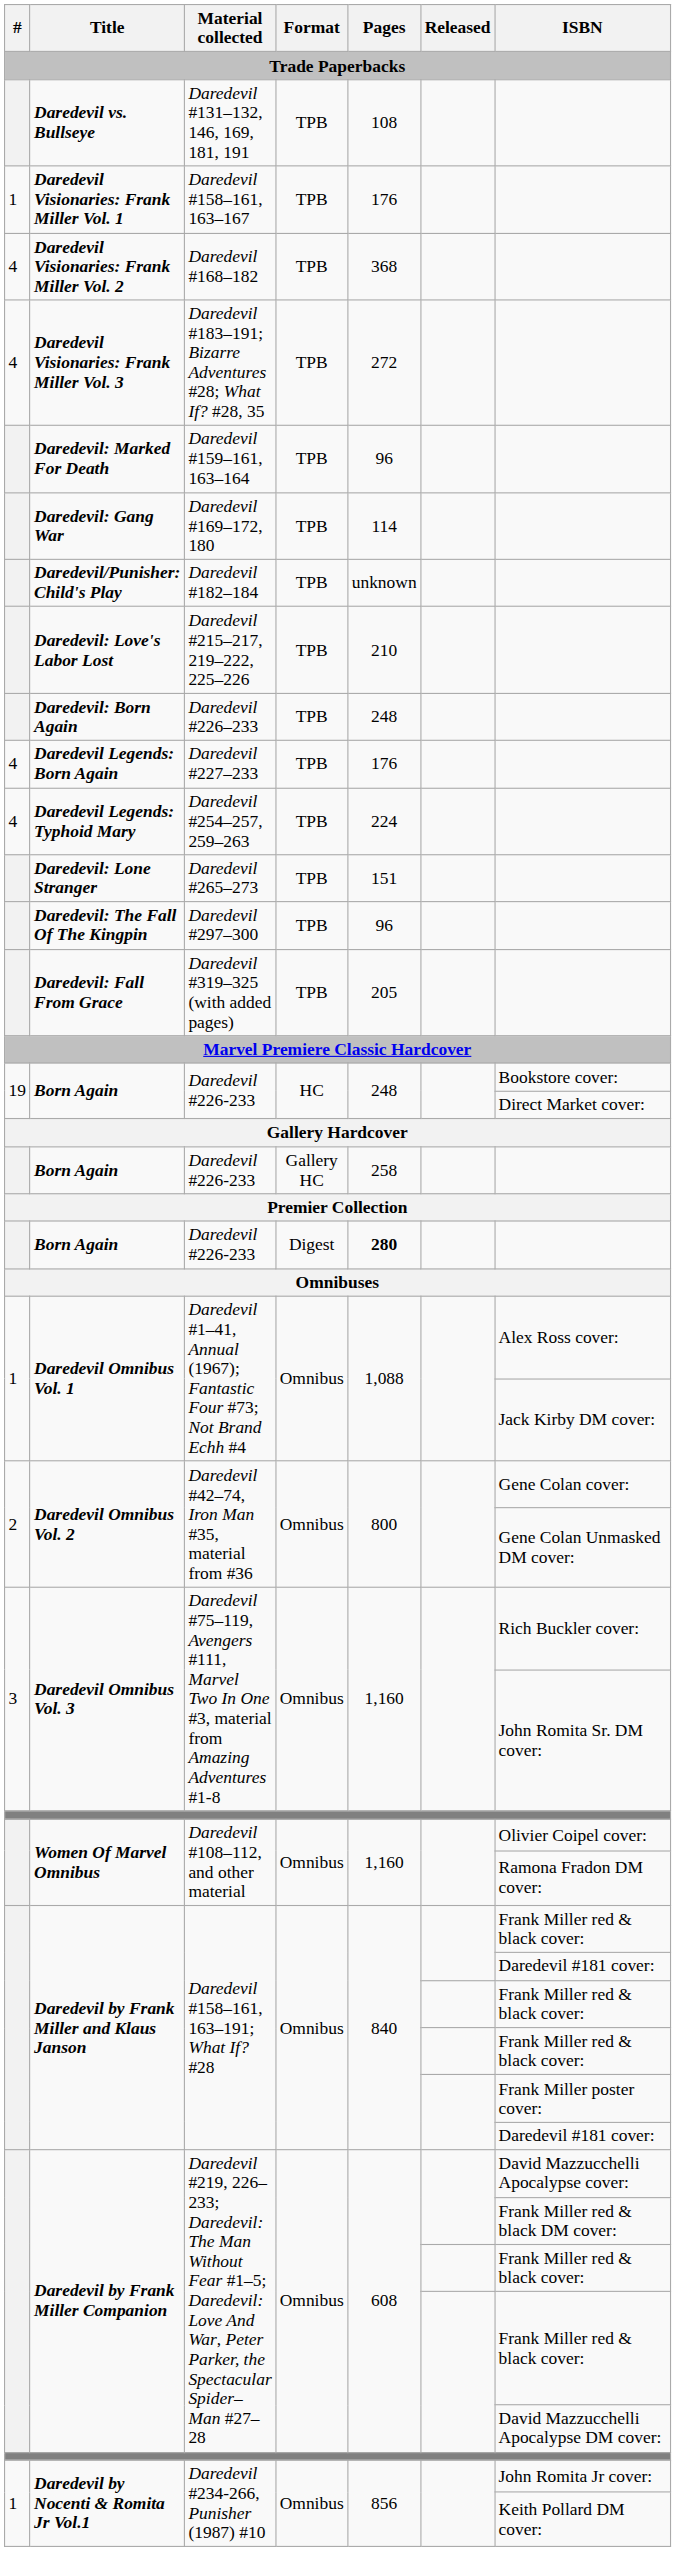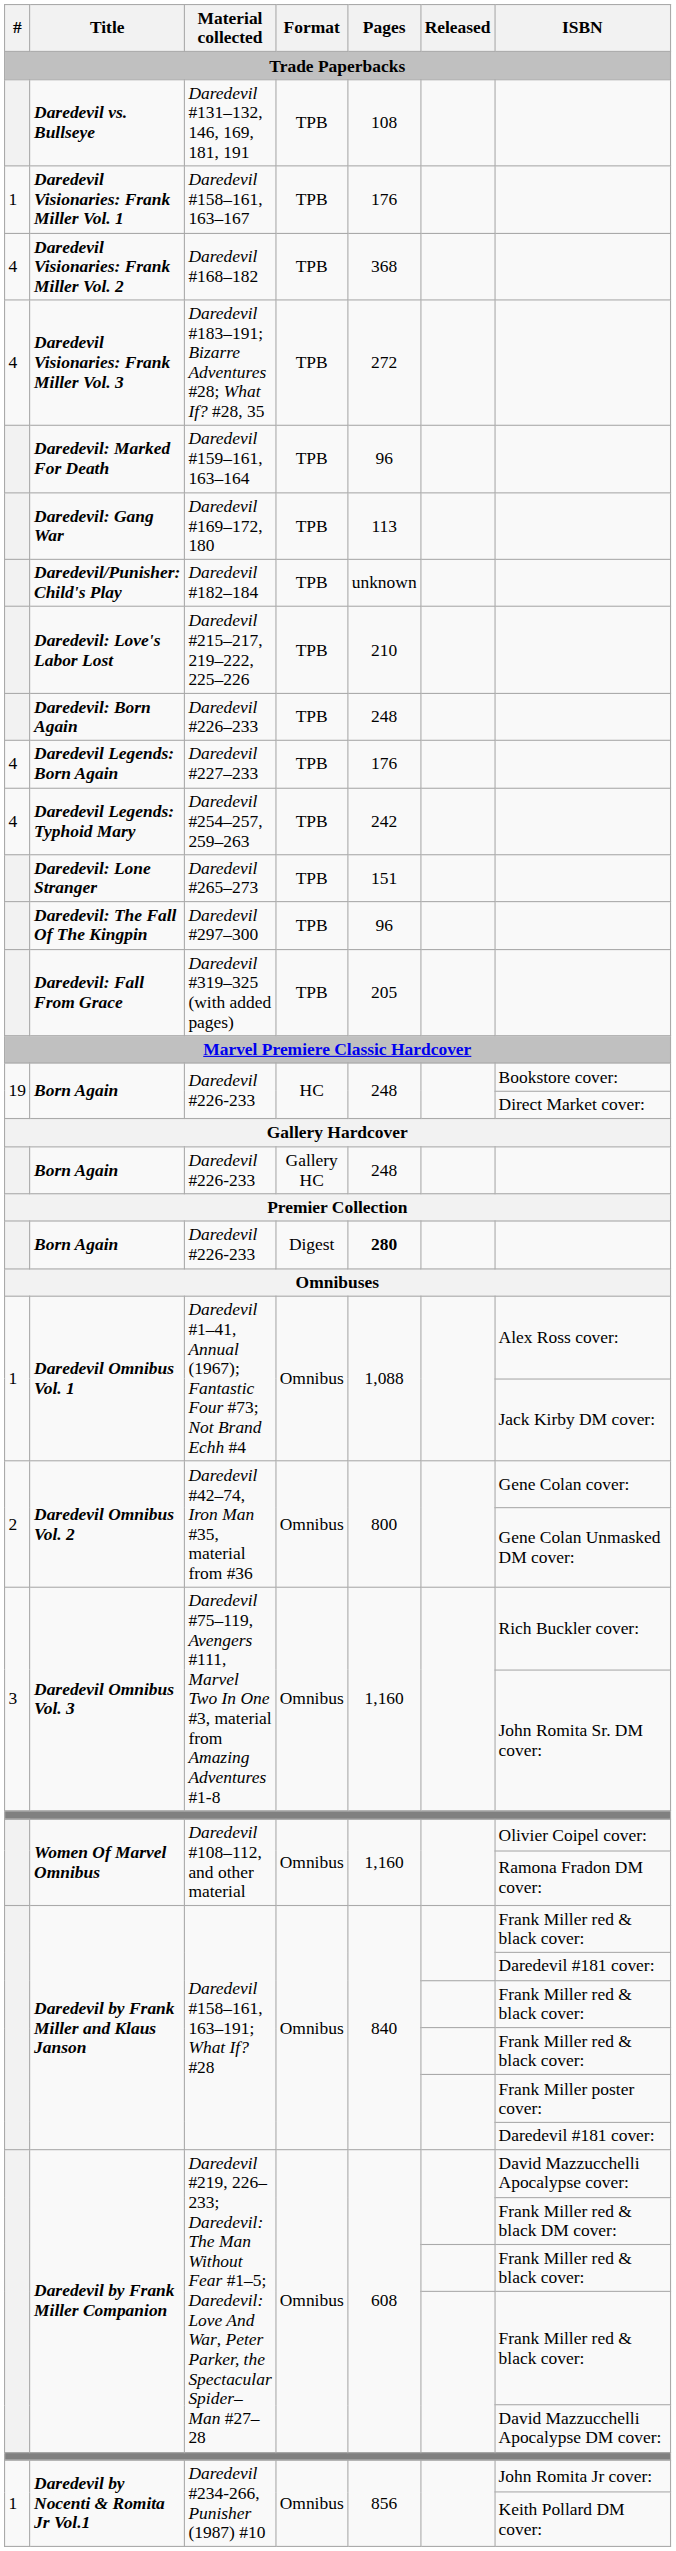(384, 525) 114 -> (384, 525) 113
(384, 821) 224 -> (384, 821) 242
(384, 1169) 258 -> (384, 1169) 248
